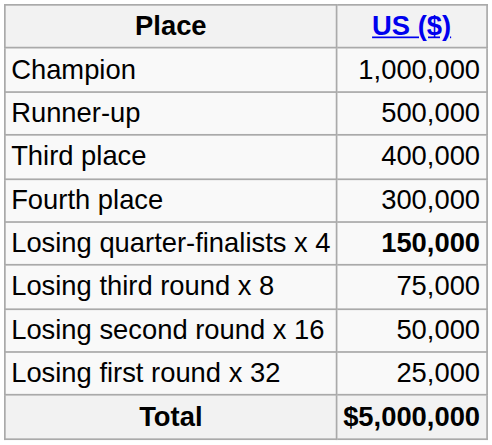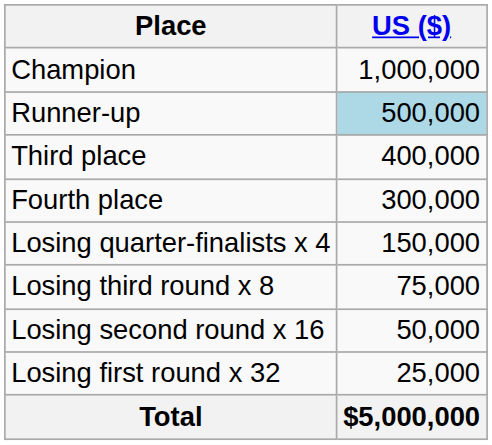(431, 112) no background -> (431, 112) lightblue background
(431, 243) bold -> (431, 243) normal
